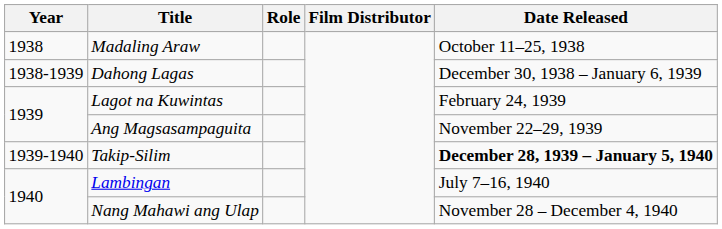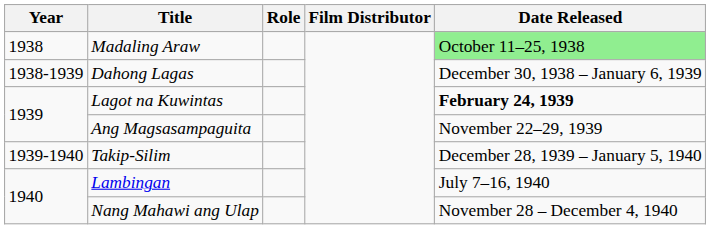(512, 45) no background -> (512, 45) lightgreen background
(502, 100) normal -> (506, 100) bold
(576, 155) bold -> (570, 155) normal
